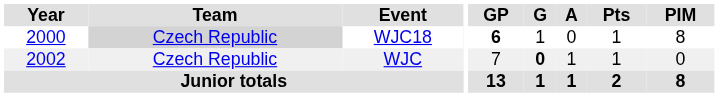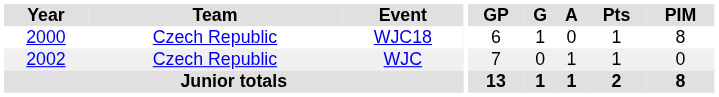(215, 37) lightgrey background -> (215, 37) no background
(496, 37) bold -> (496, 37) normal
(540, 59) bold -> (540, 59) normal
